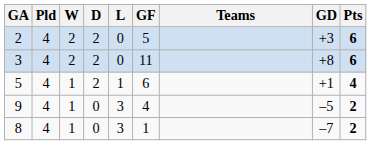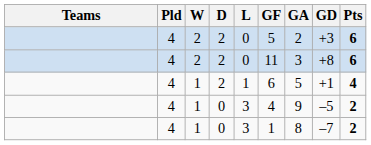columns swapped: (236, 15) <-> (18, 15)
